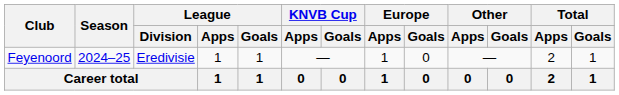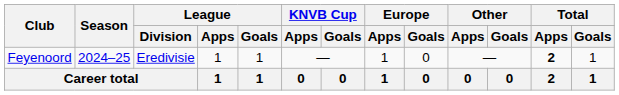(551, 57) normal -> (551, 57) bold
